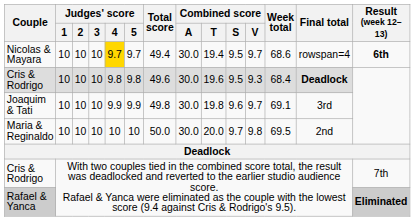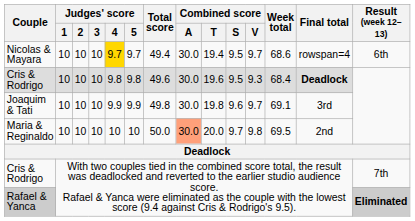(381, 54) bold -> (381, 54) normal
(189, 131) no background -> (189, 131) lightsalmon background
